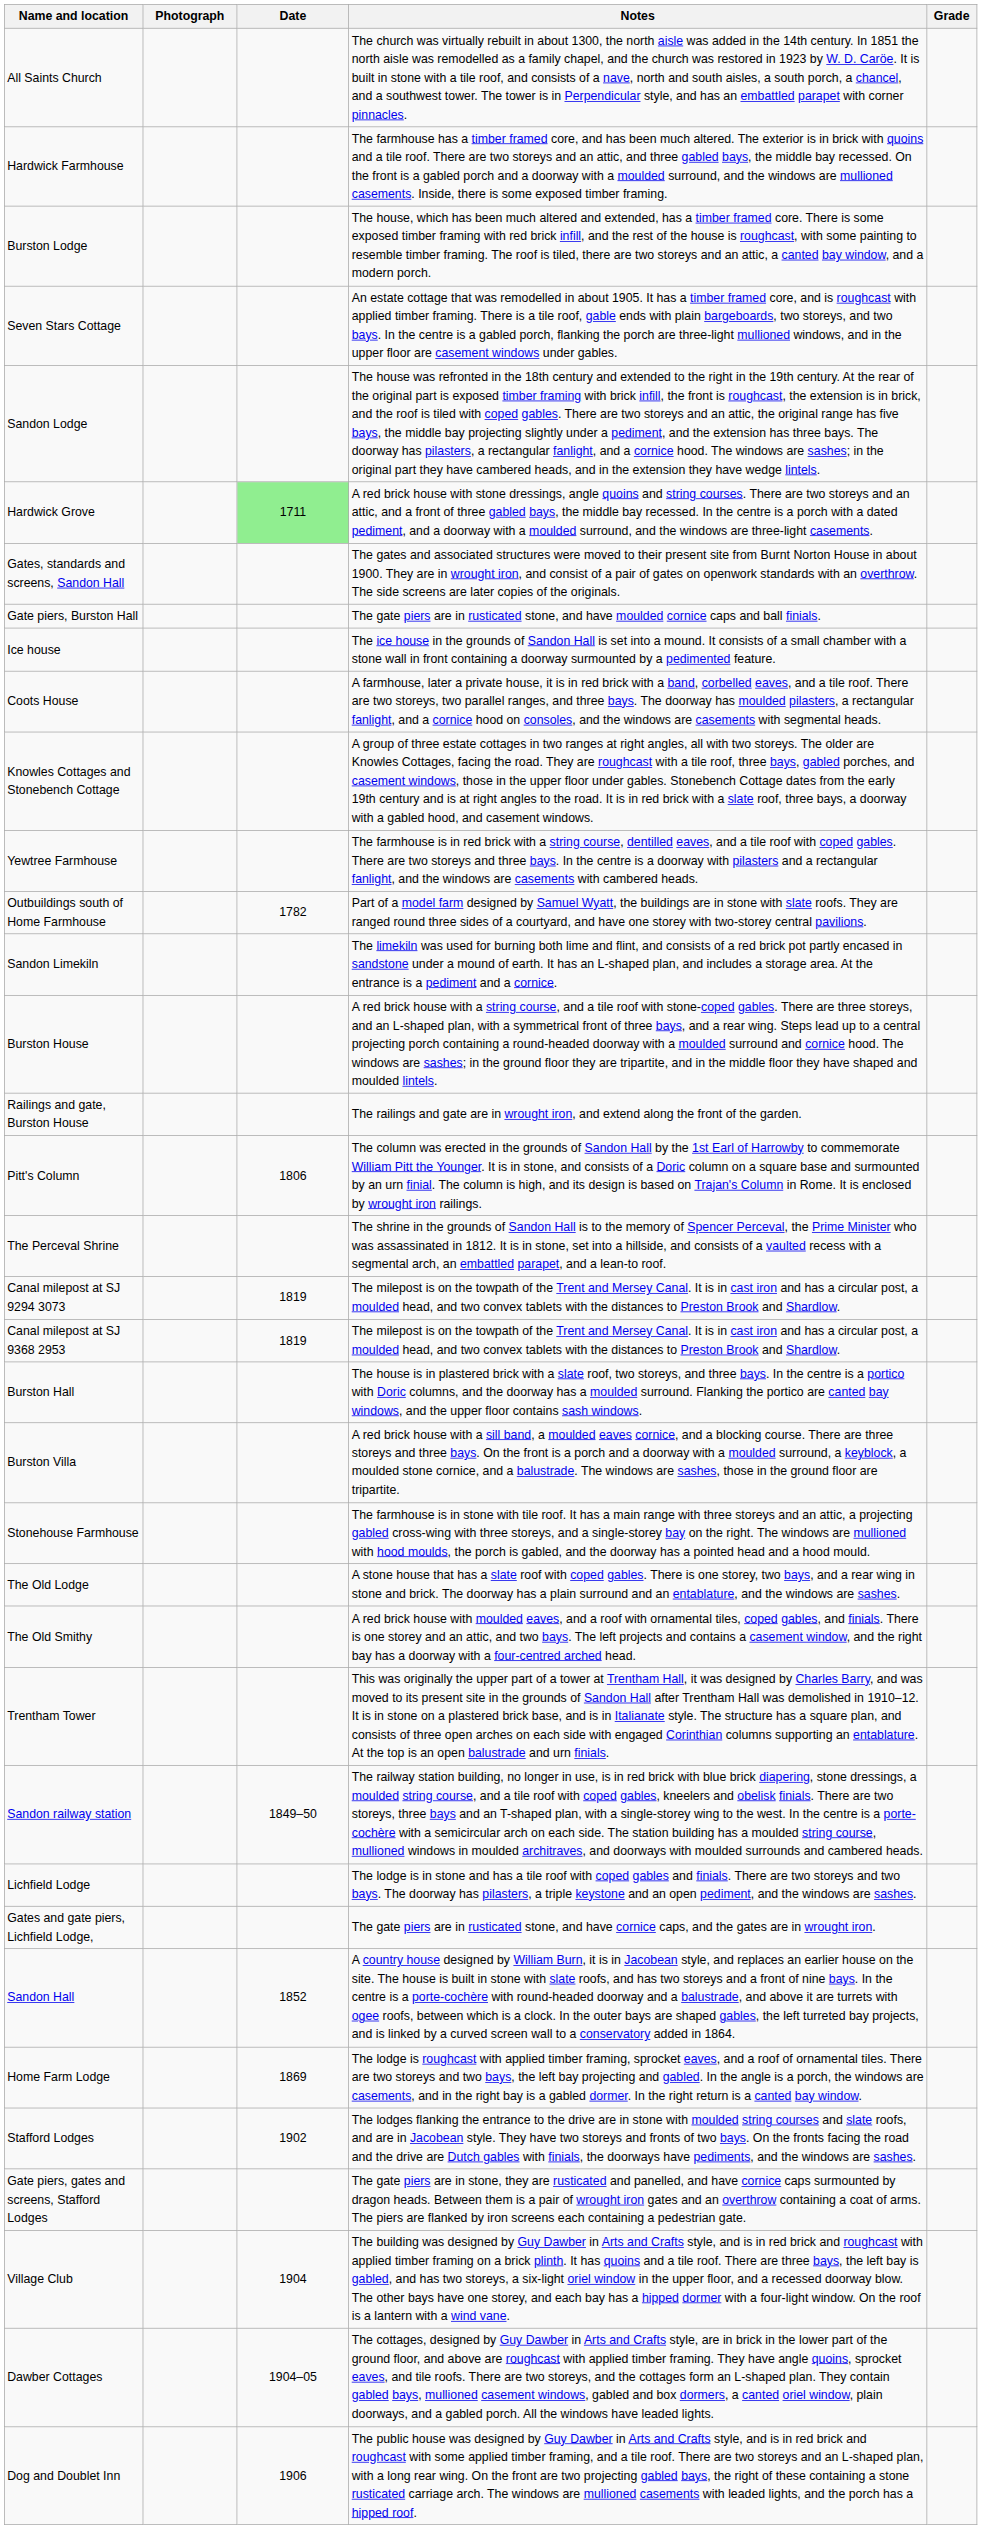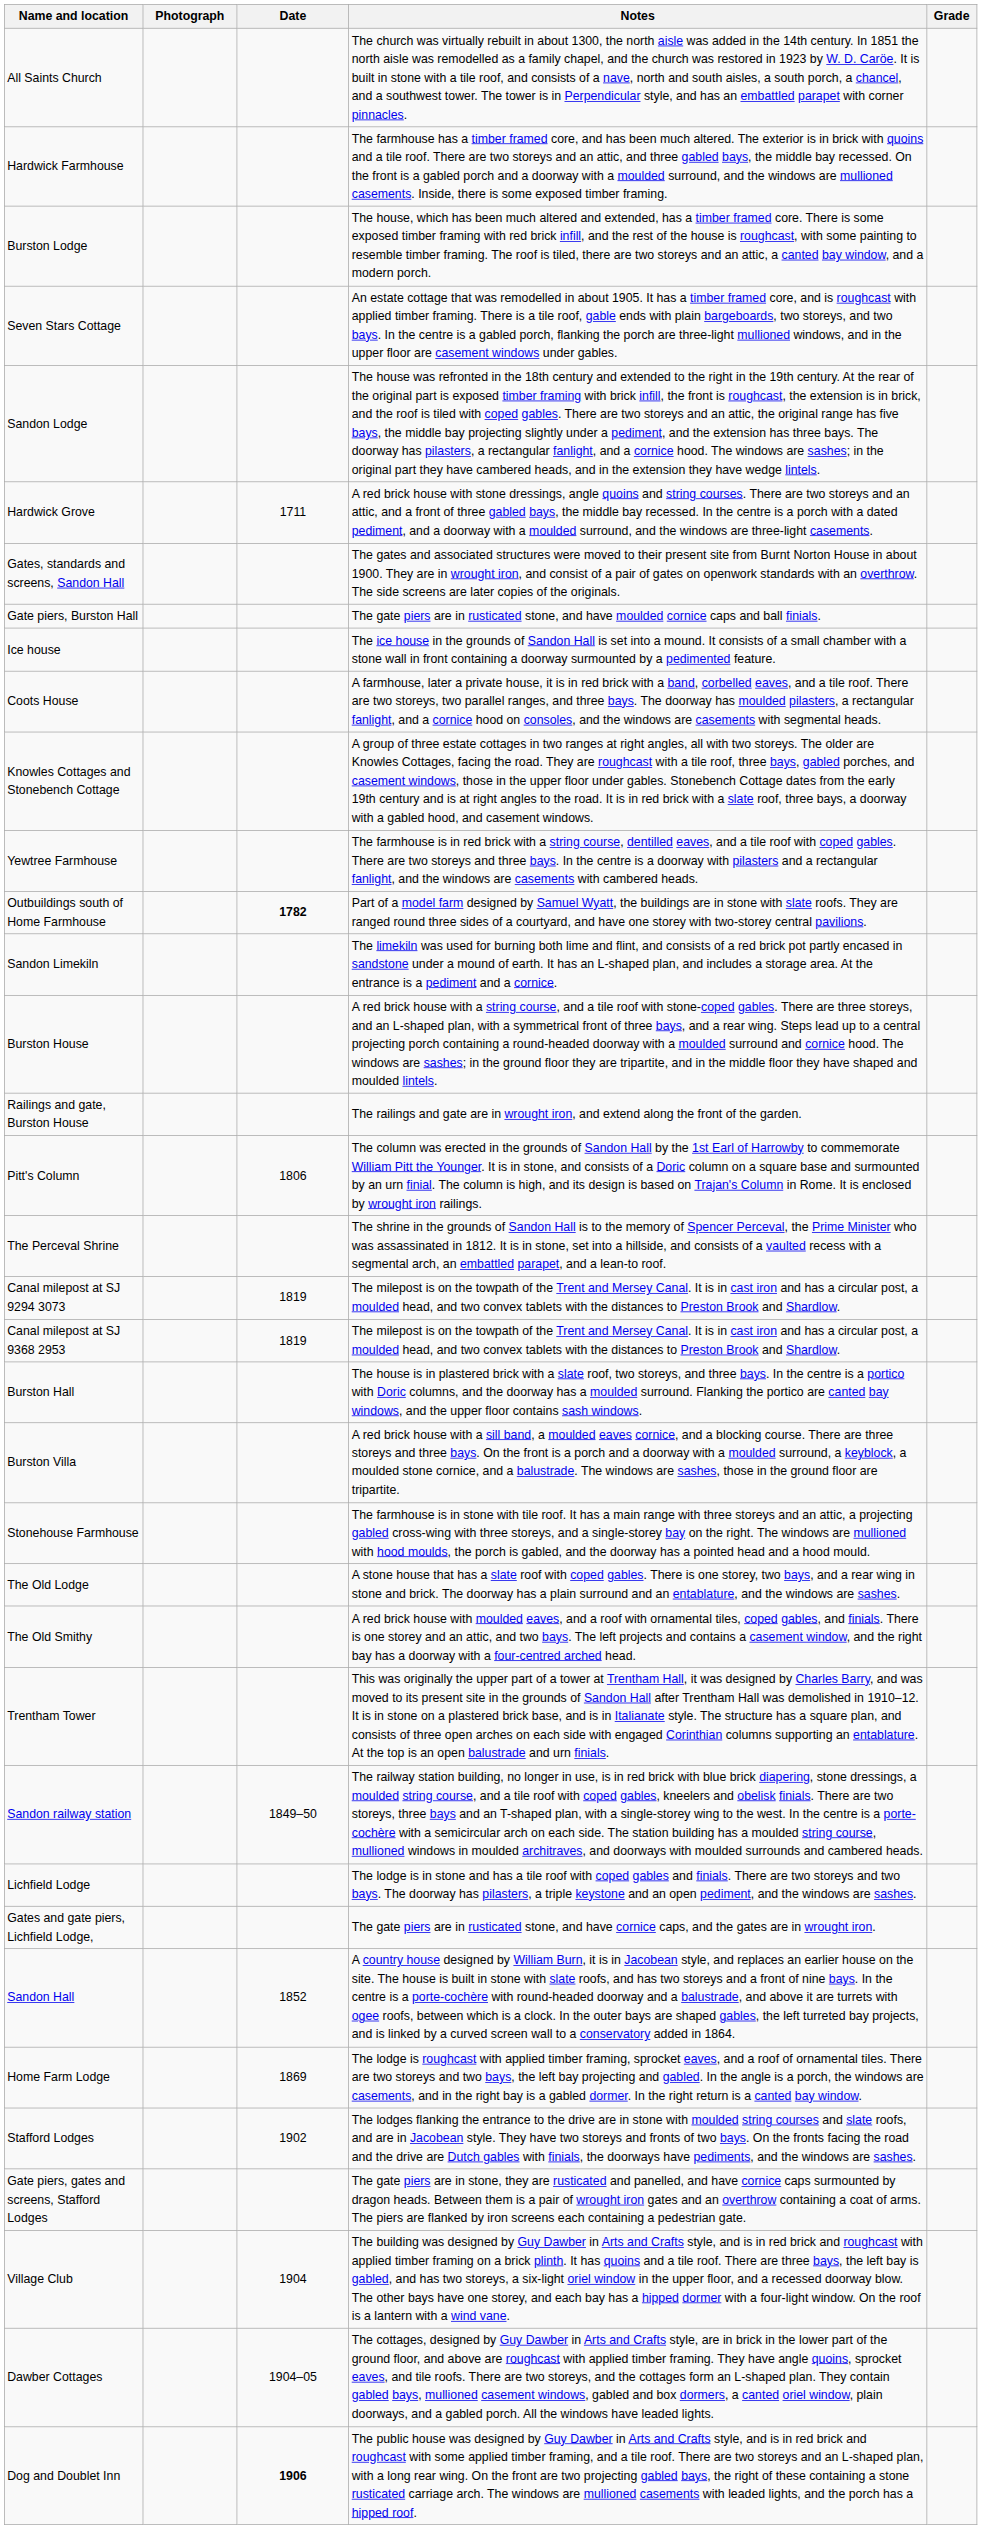(293, 512) lightgreen background -> (293, 512) no background
(293, 912) normal -> (293, 912) bold
(293, 2475) normal -> (293, 2475) bold
